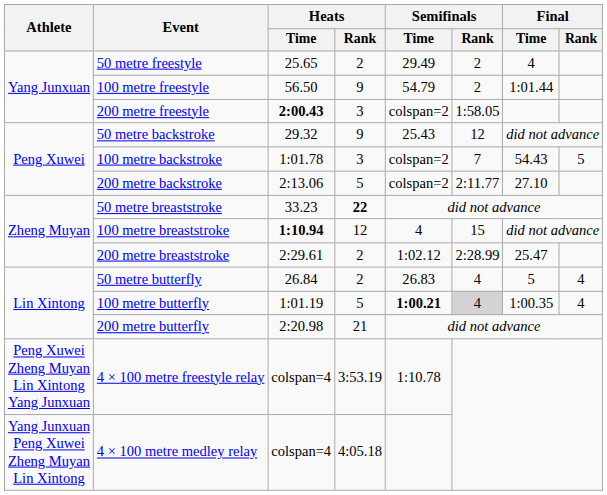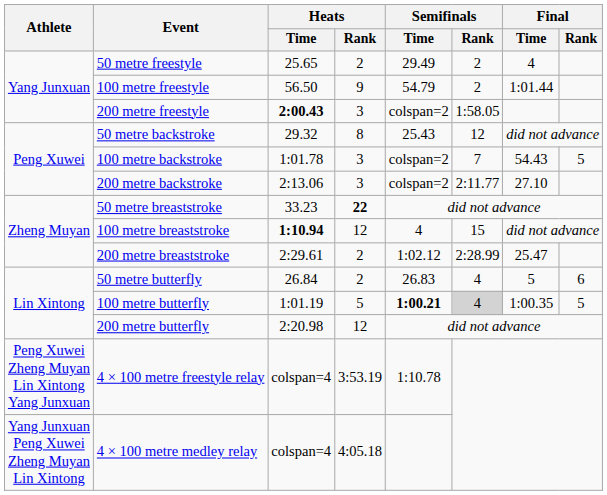(360, 135) 9 -> (360, 135) 8
(360, 183) 5 -> (360, 183) 3
(581, 279) 4 -> (581, 279) 6
(581, 303) 4 -> (581, 303) 5
(360, 327) 21 -> (360, 327) 12
